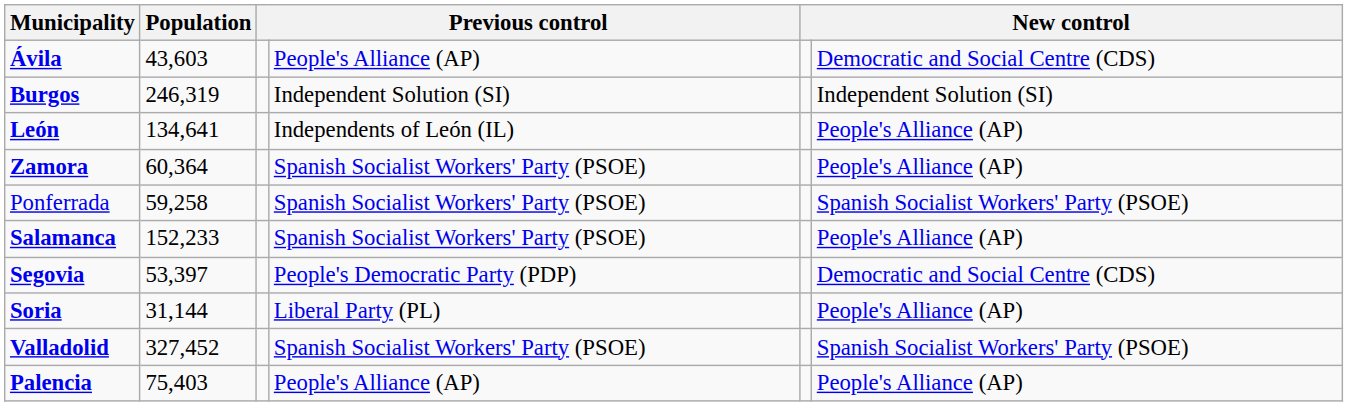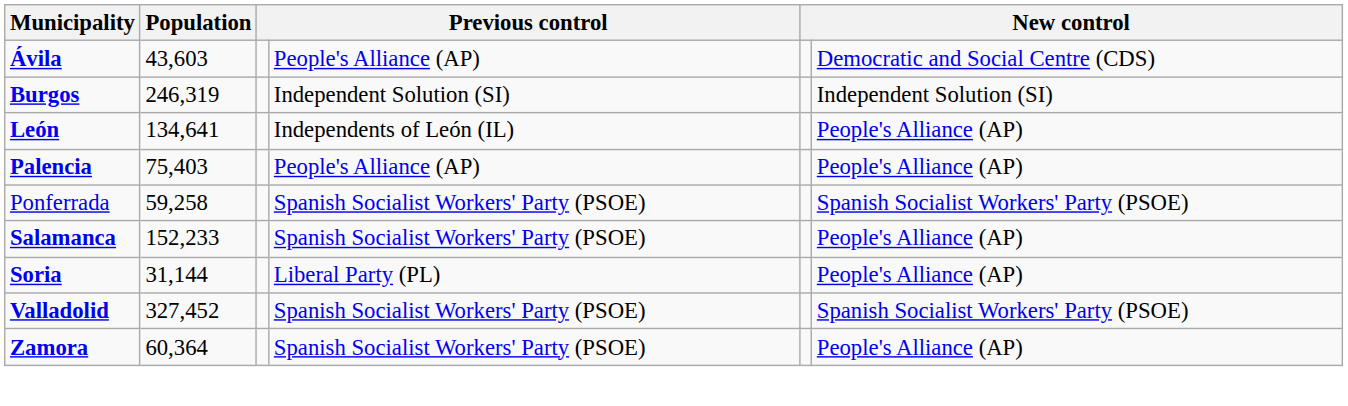rows swapped: (51, 382) <-> (49, 166)
- row: (47, 274)
